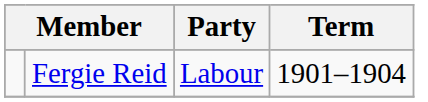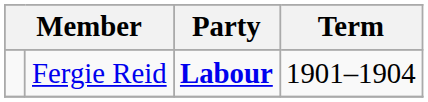(222, 73) normal -> (226, 73) bold
